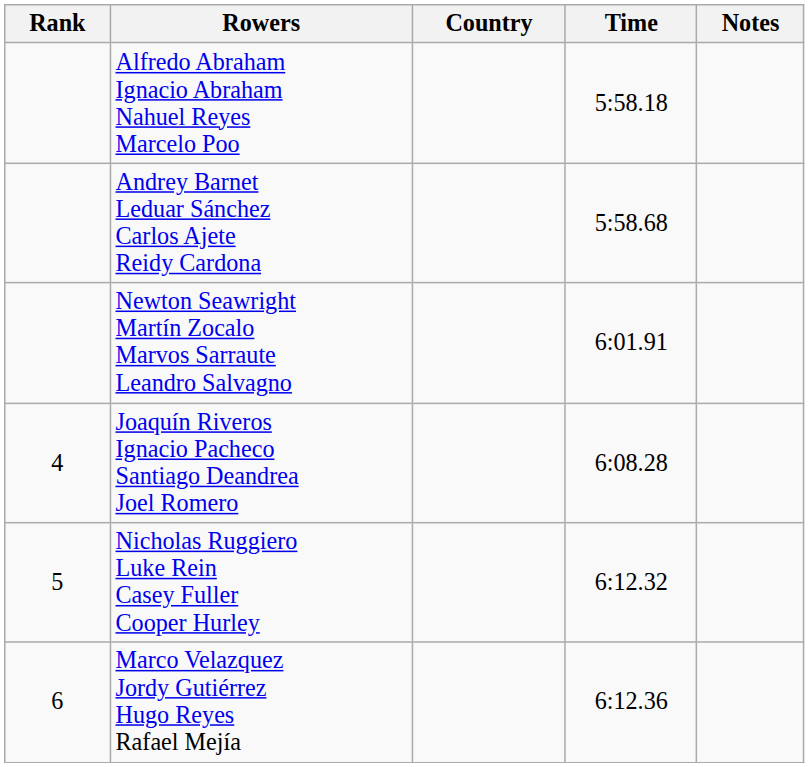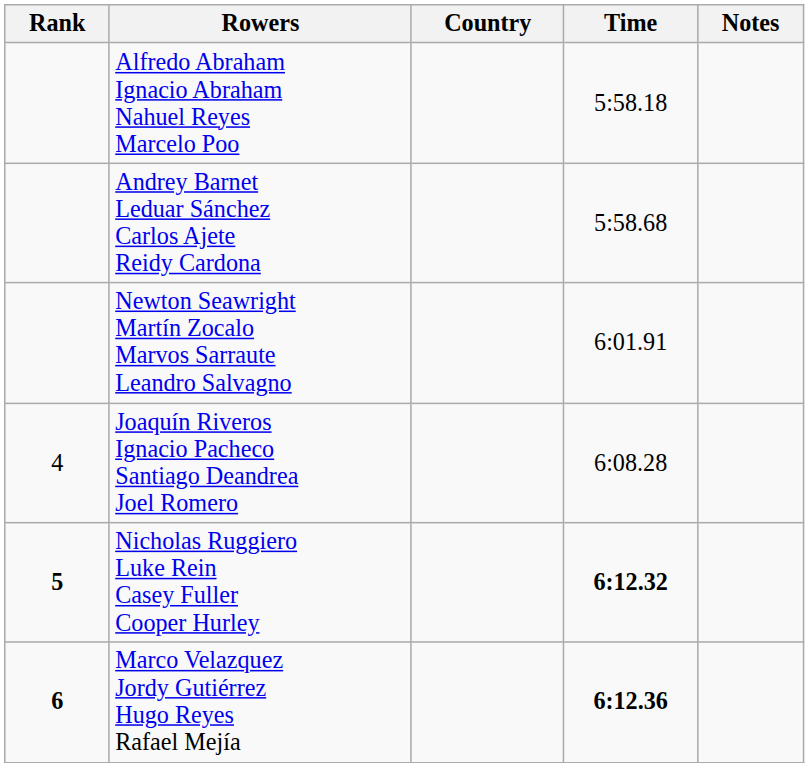(57, 582) normal -> (57, 582) bold
(631, 582) normal -> (631, 582) bold
(57, 702) normal -> (57, 702) bold
(631, 702) normal -> (631, 702) bold
